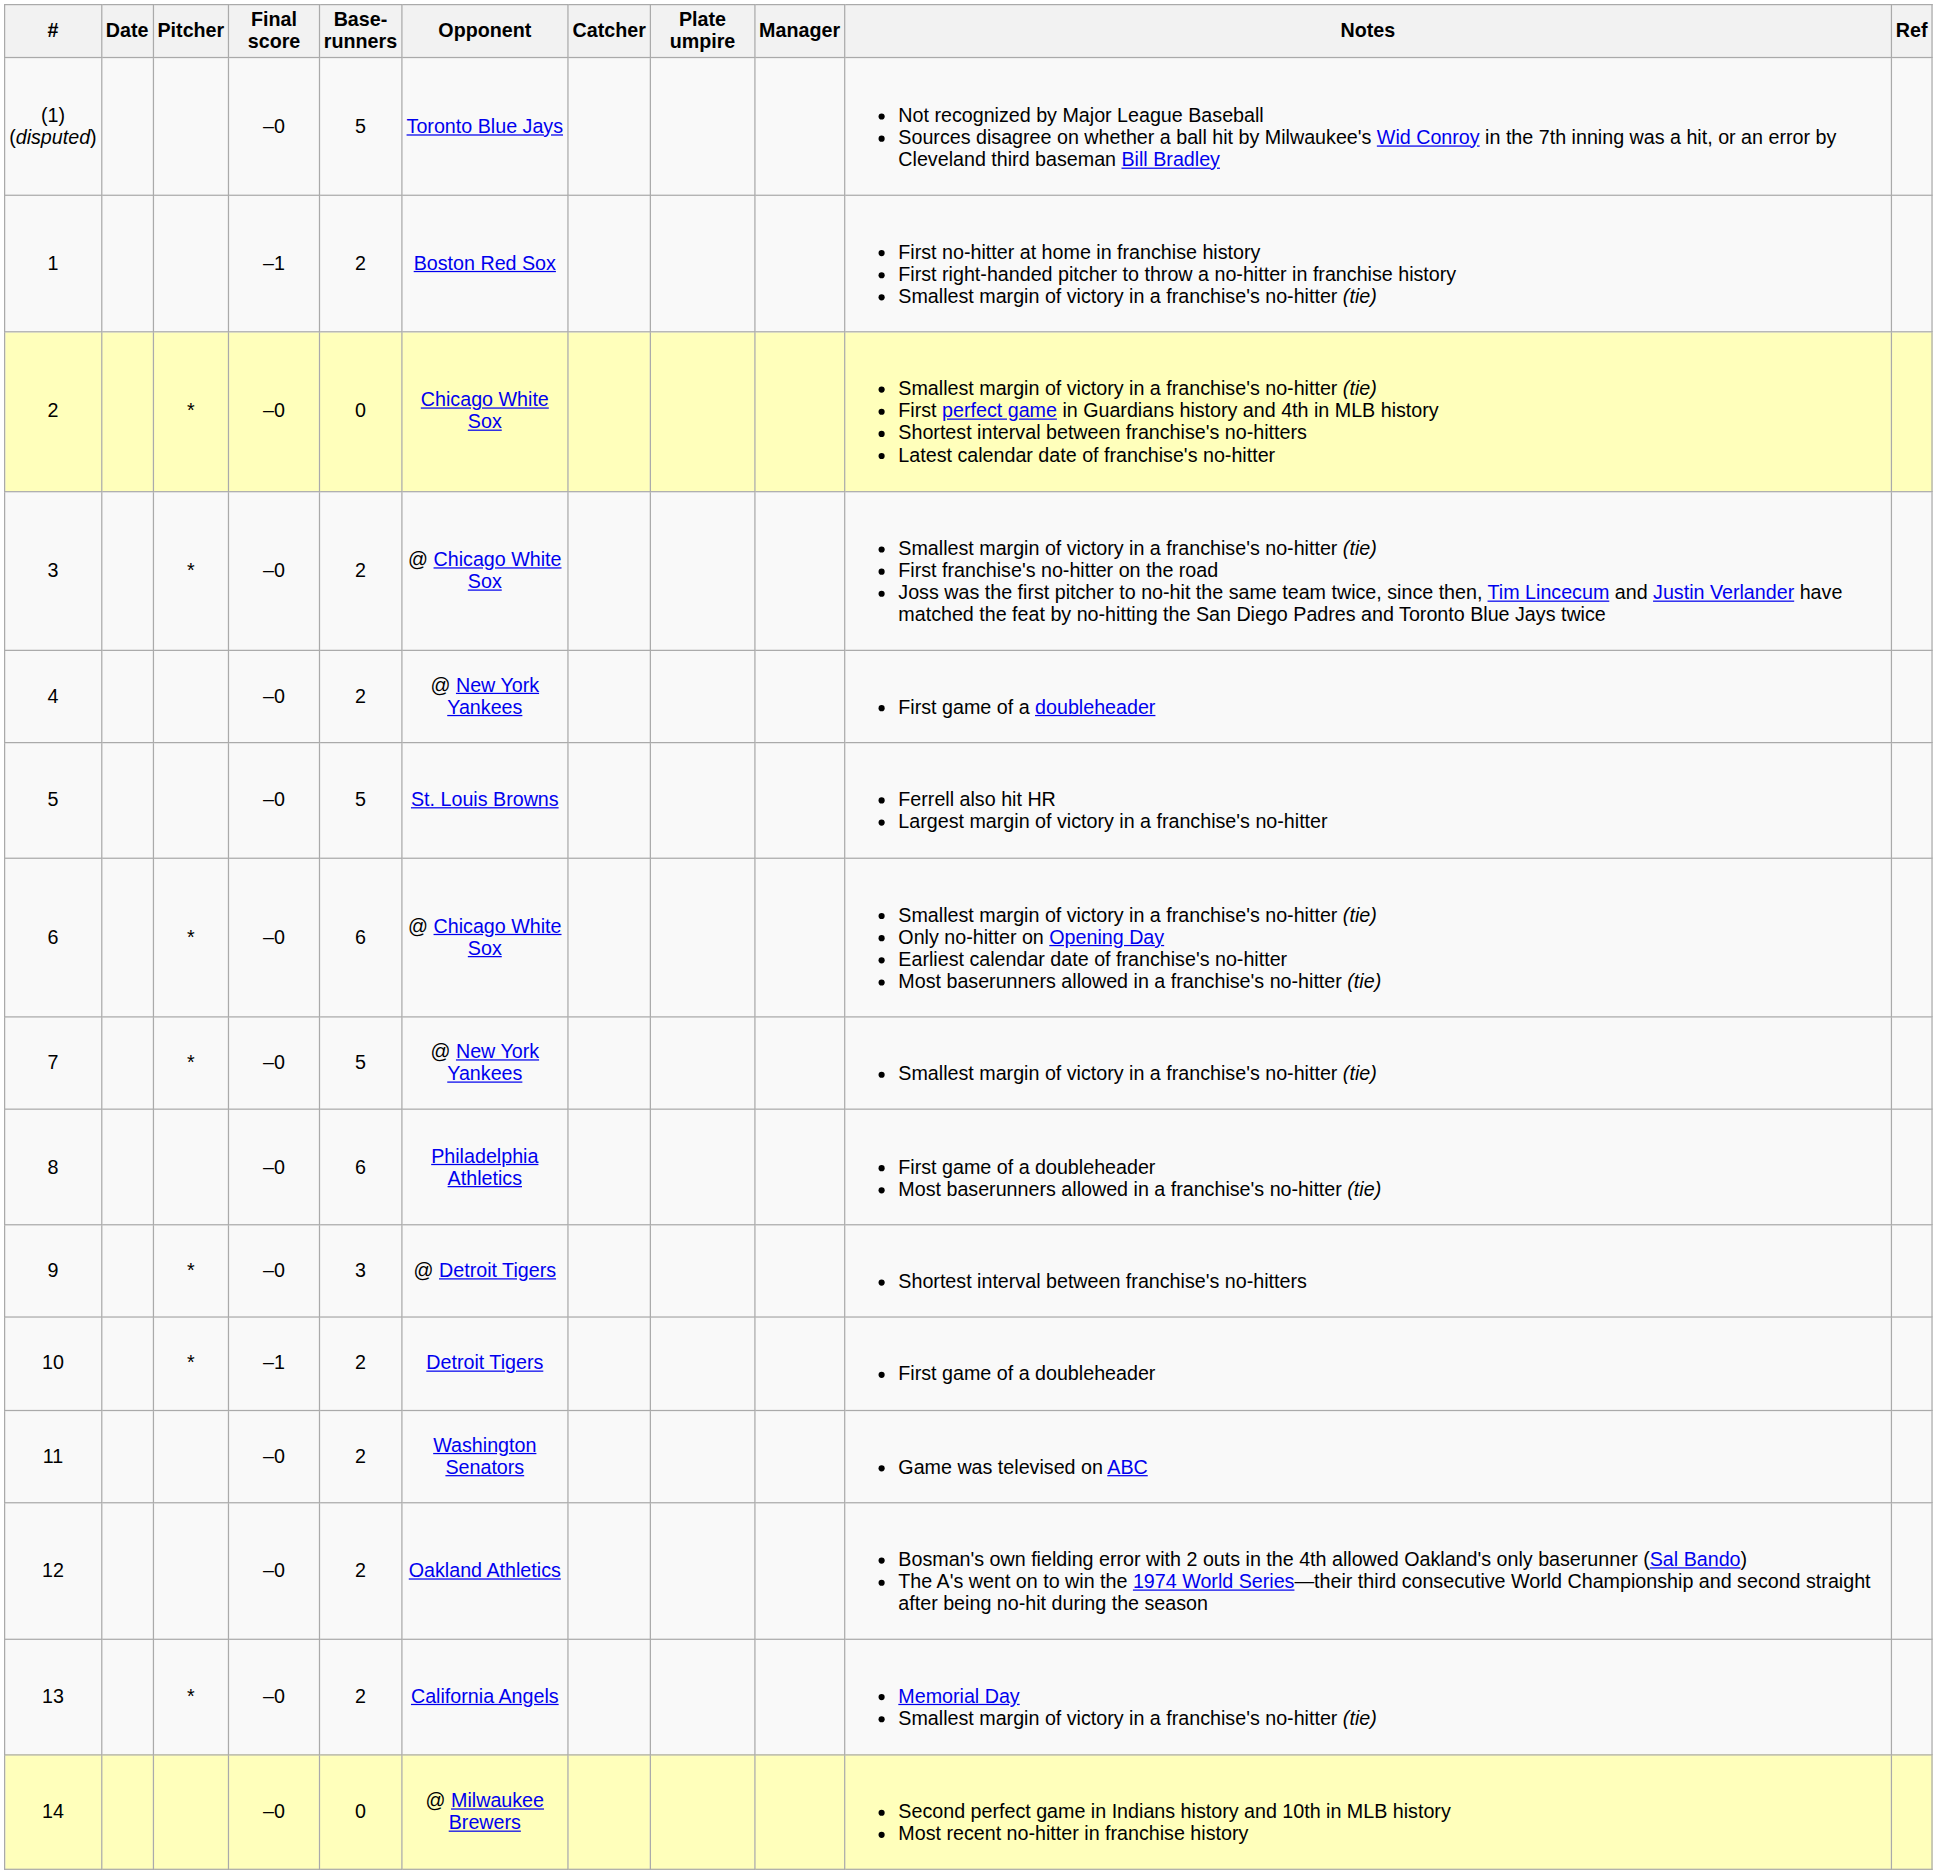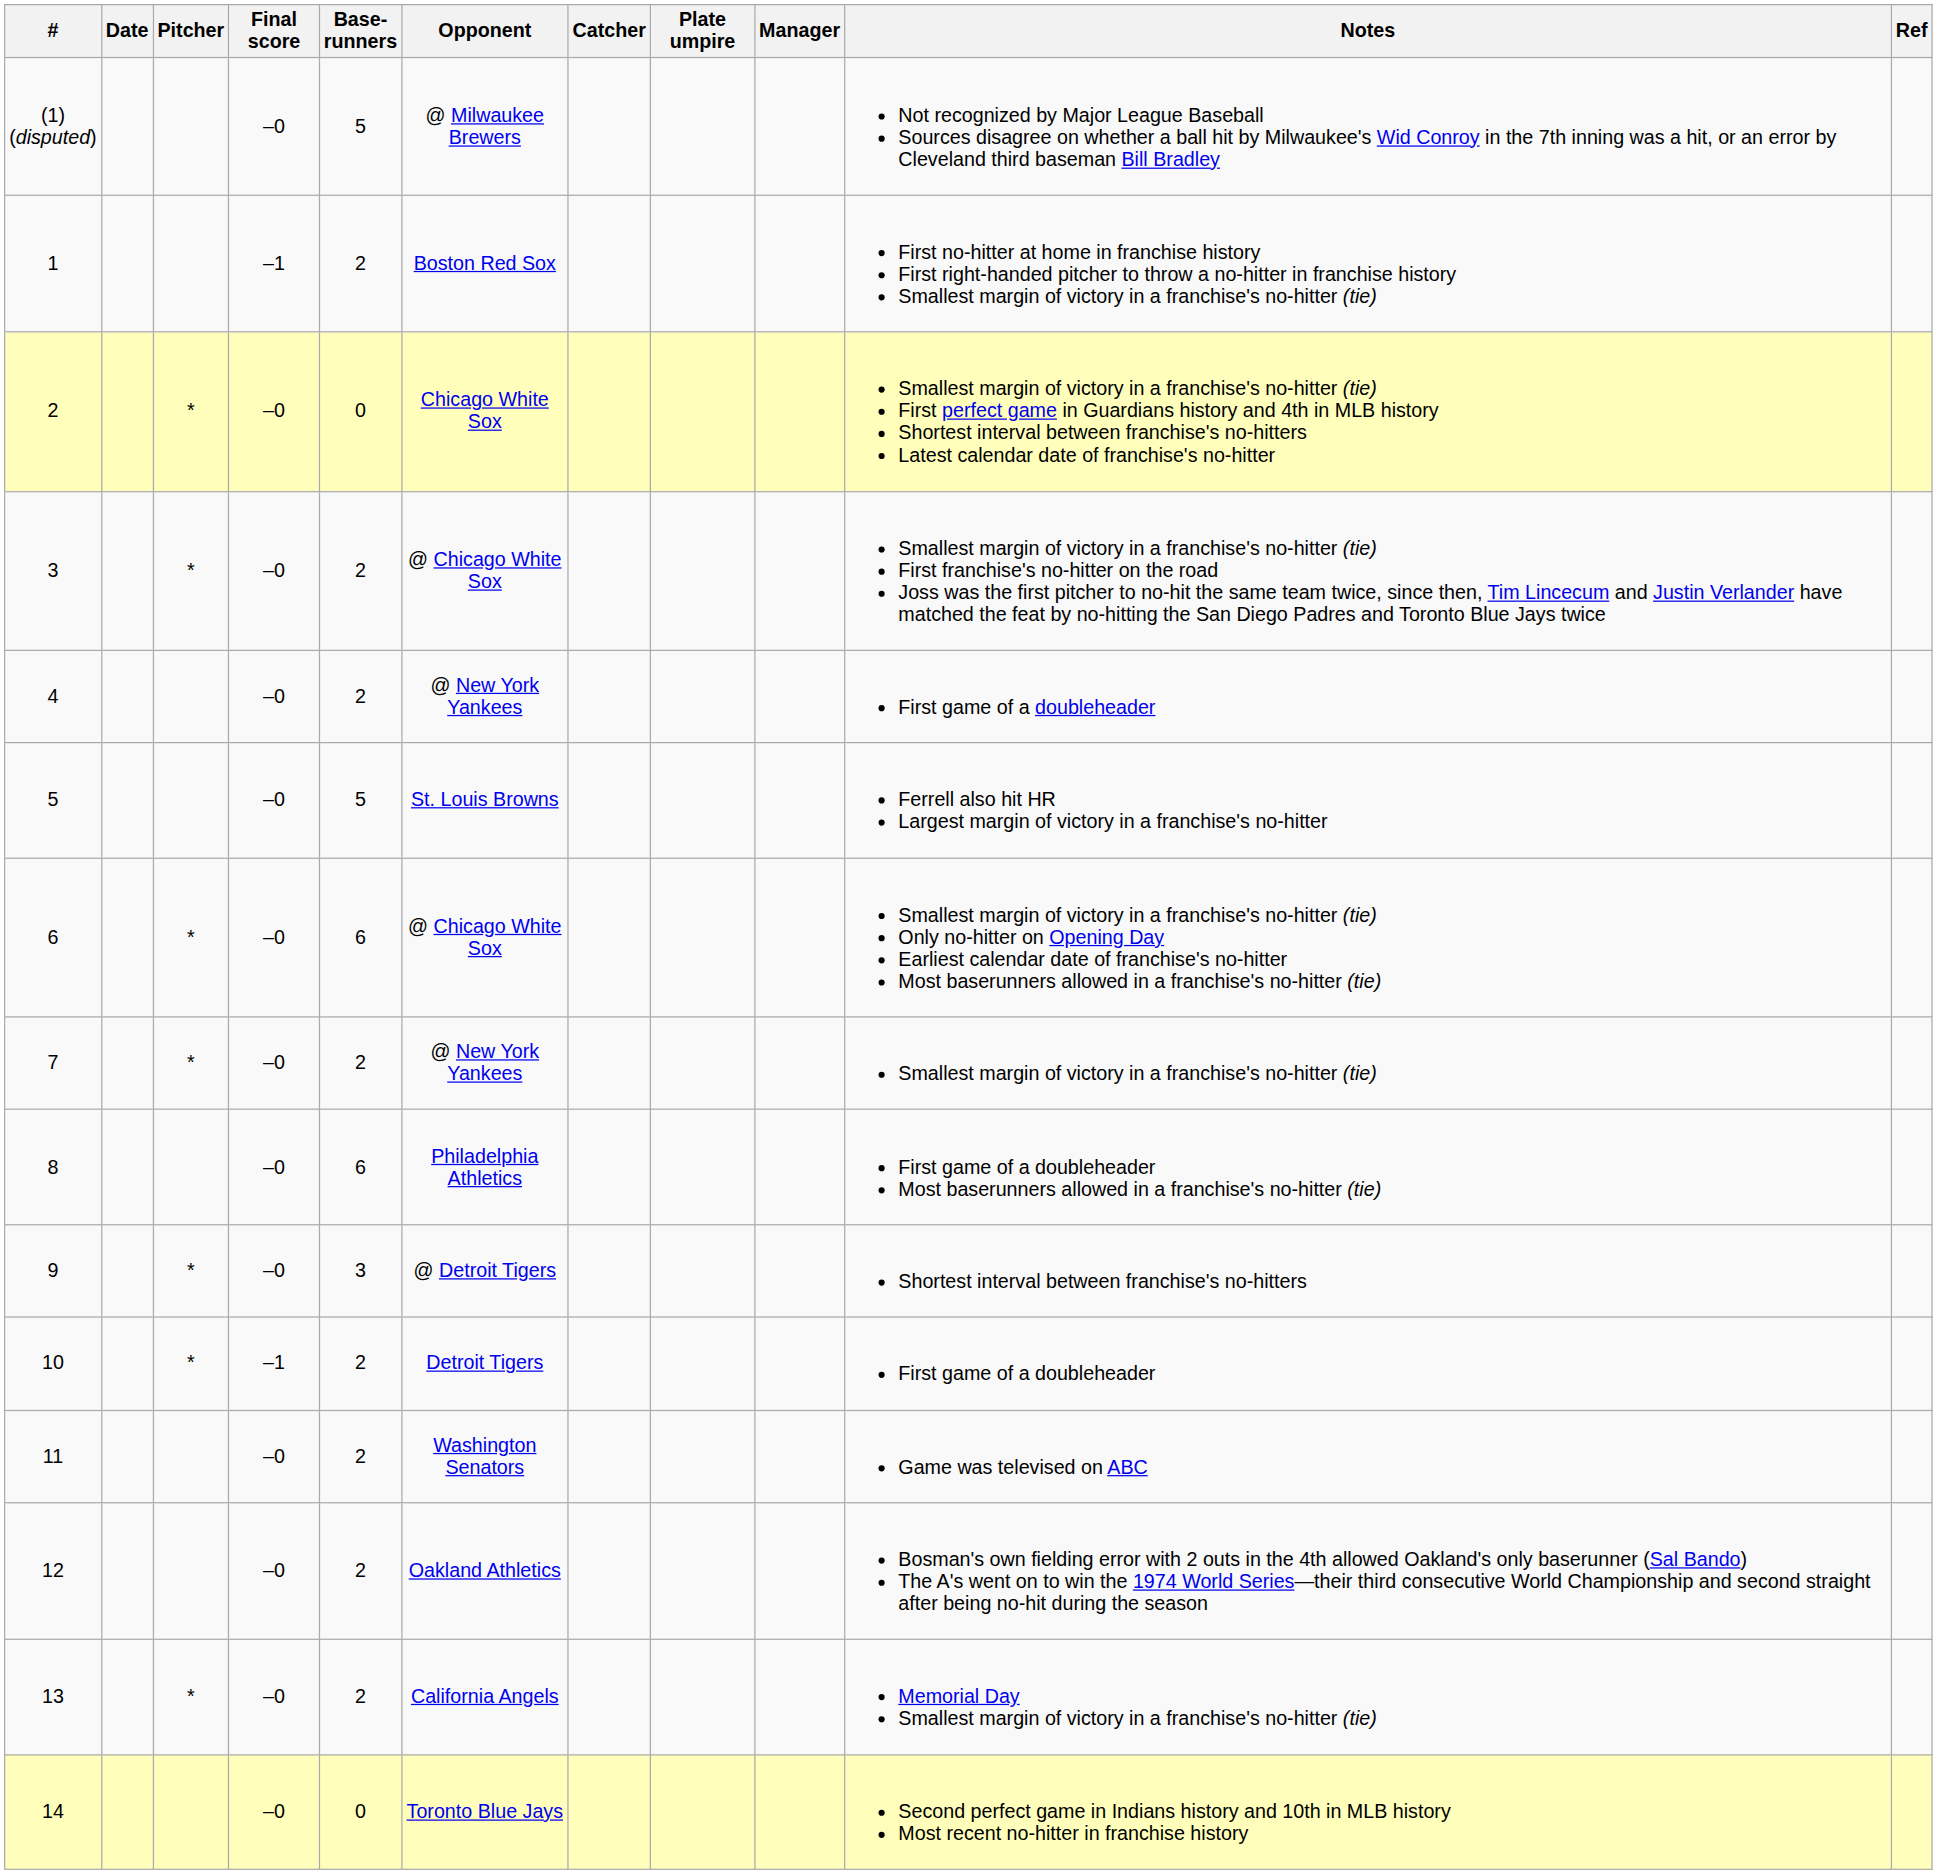(485, 126) Toronto Blue Jays -> (485, 126) @ Milwaukee Brewers
(360, 1063) 5 -> (360, 1063) 2
(485, 1811) @ Milwaukee Brewers -> (485, 1811) Toronto Blue Jays
